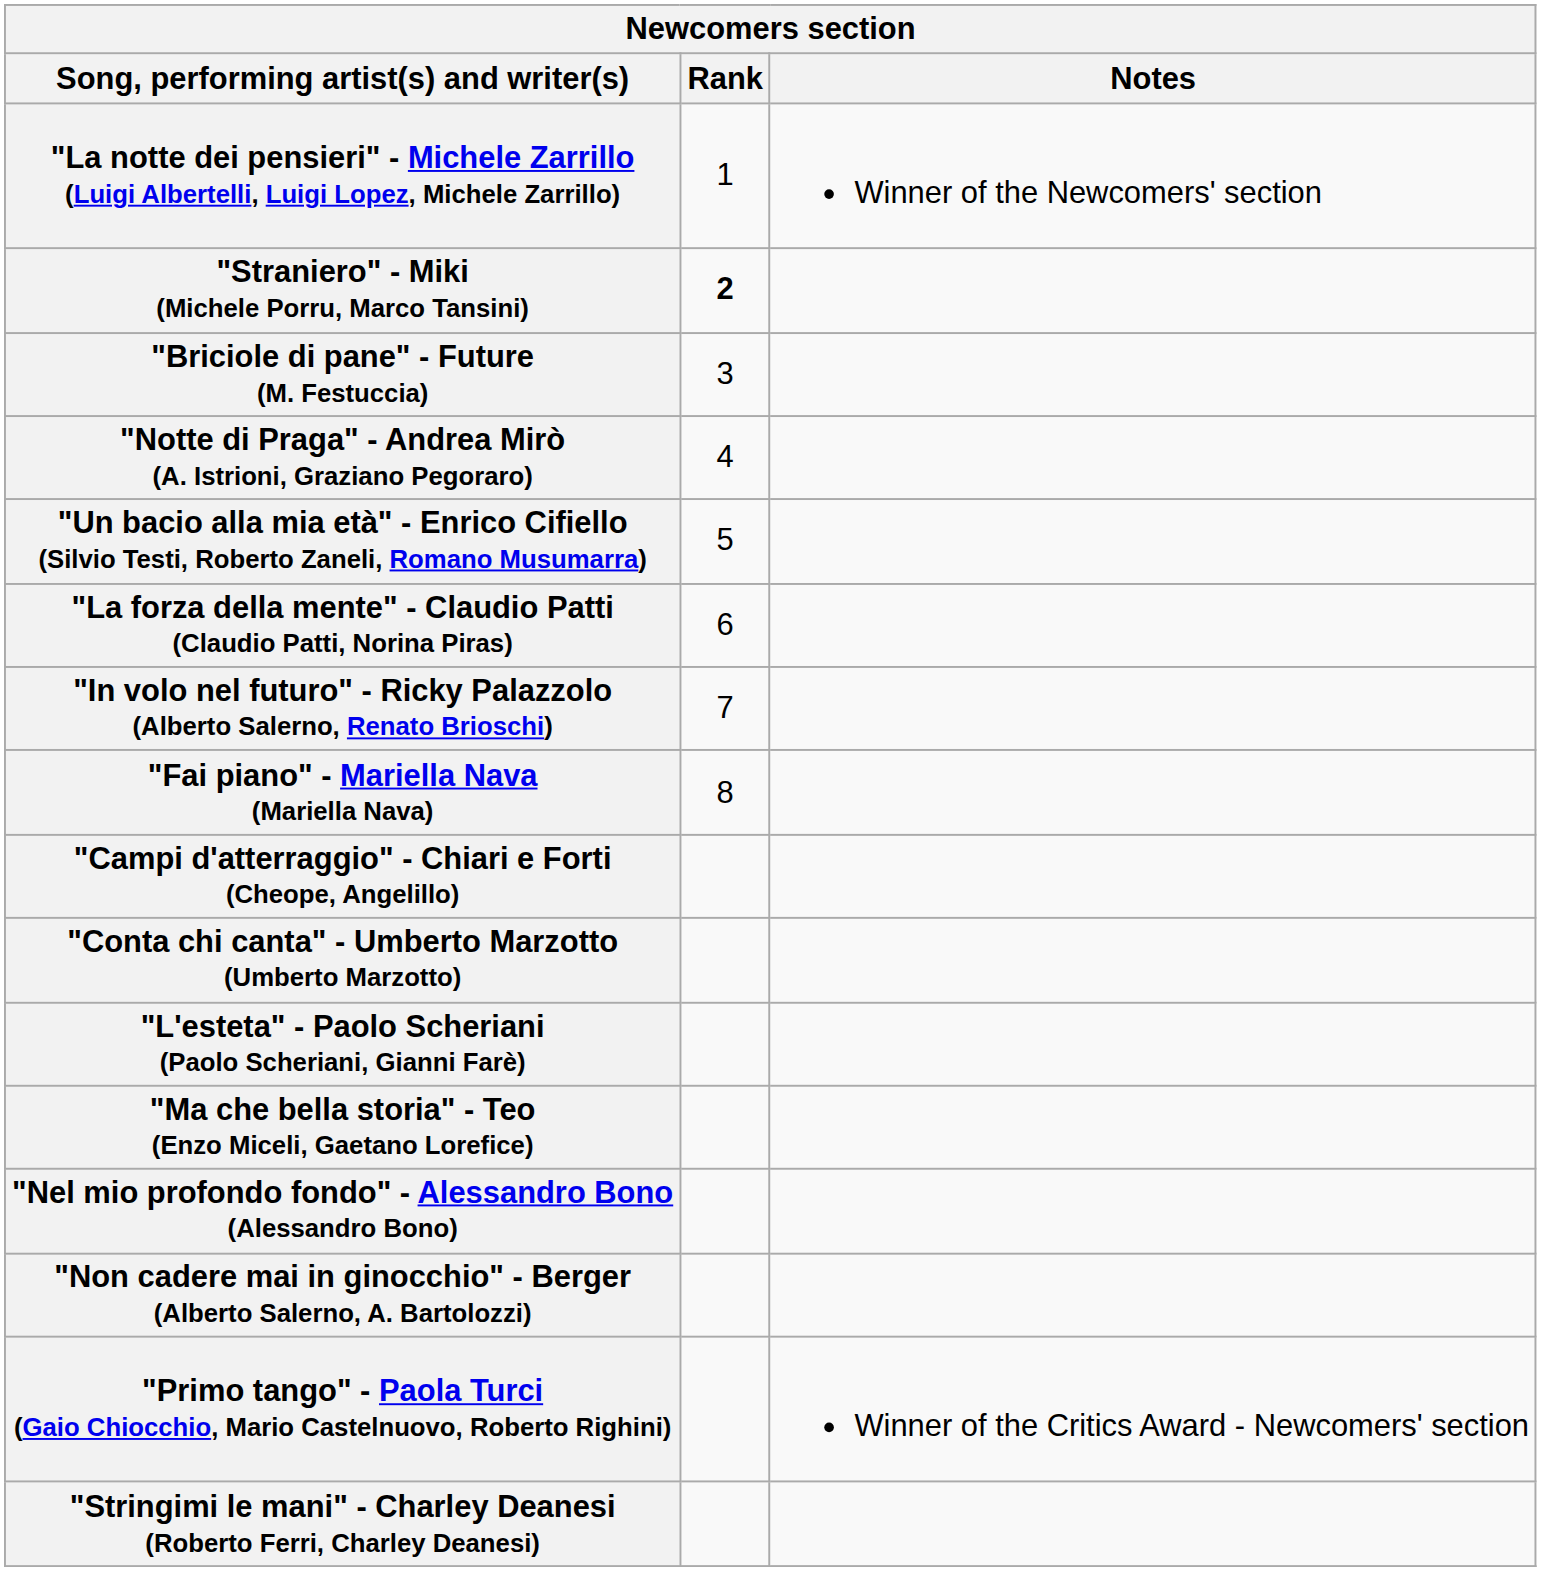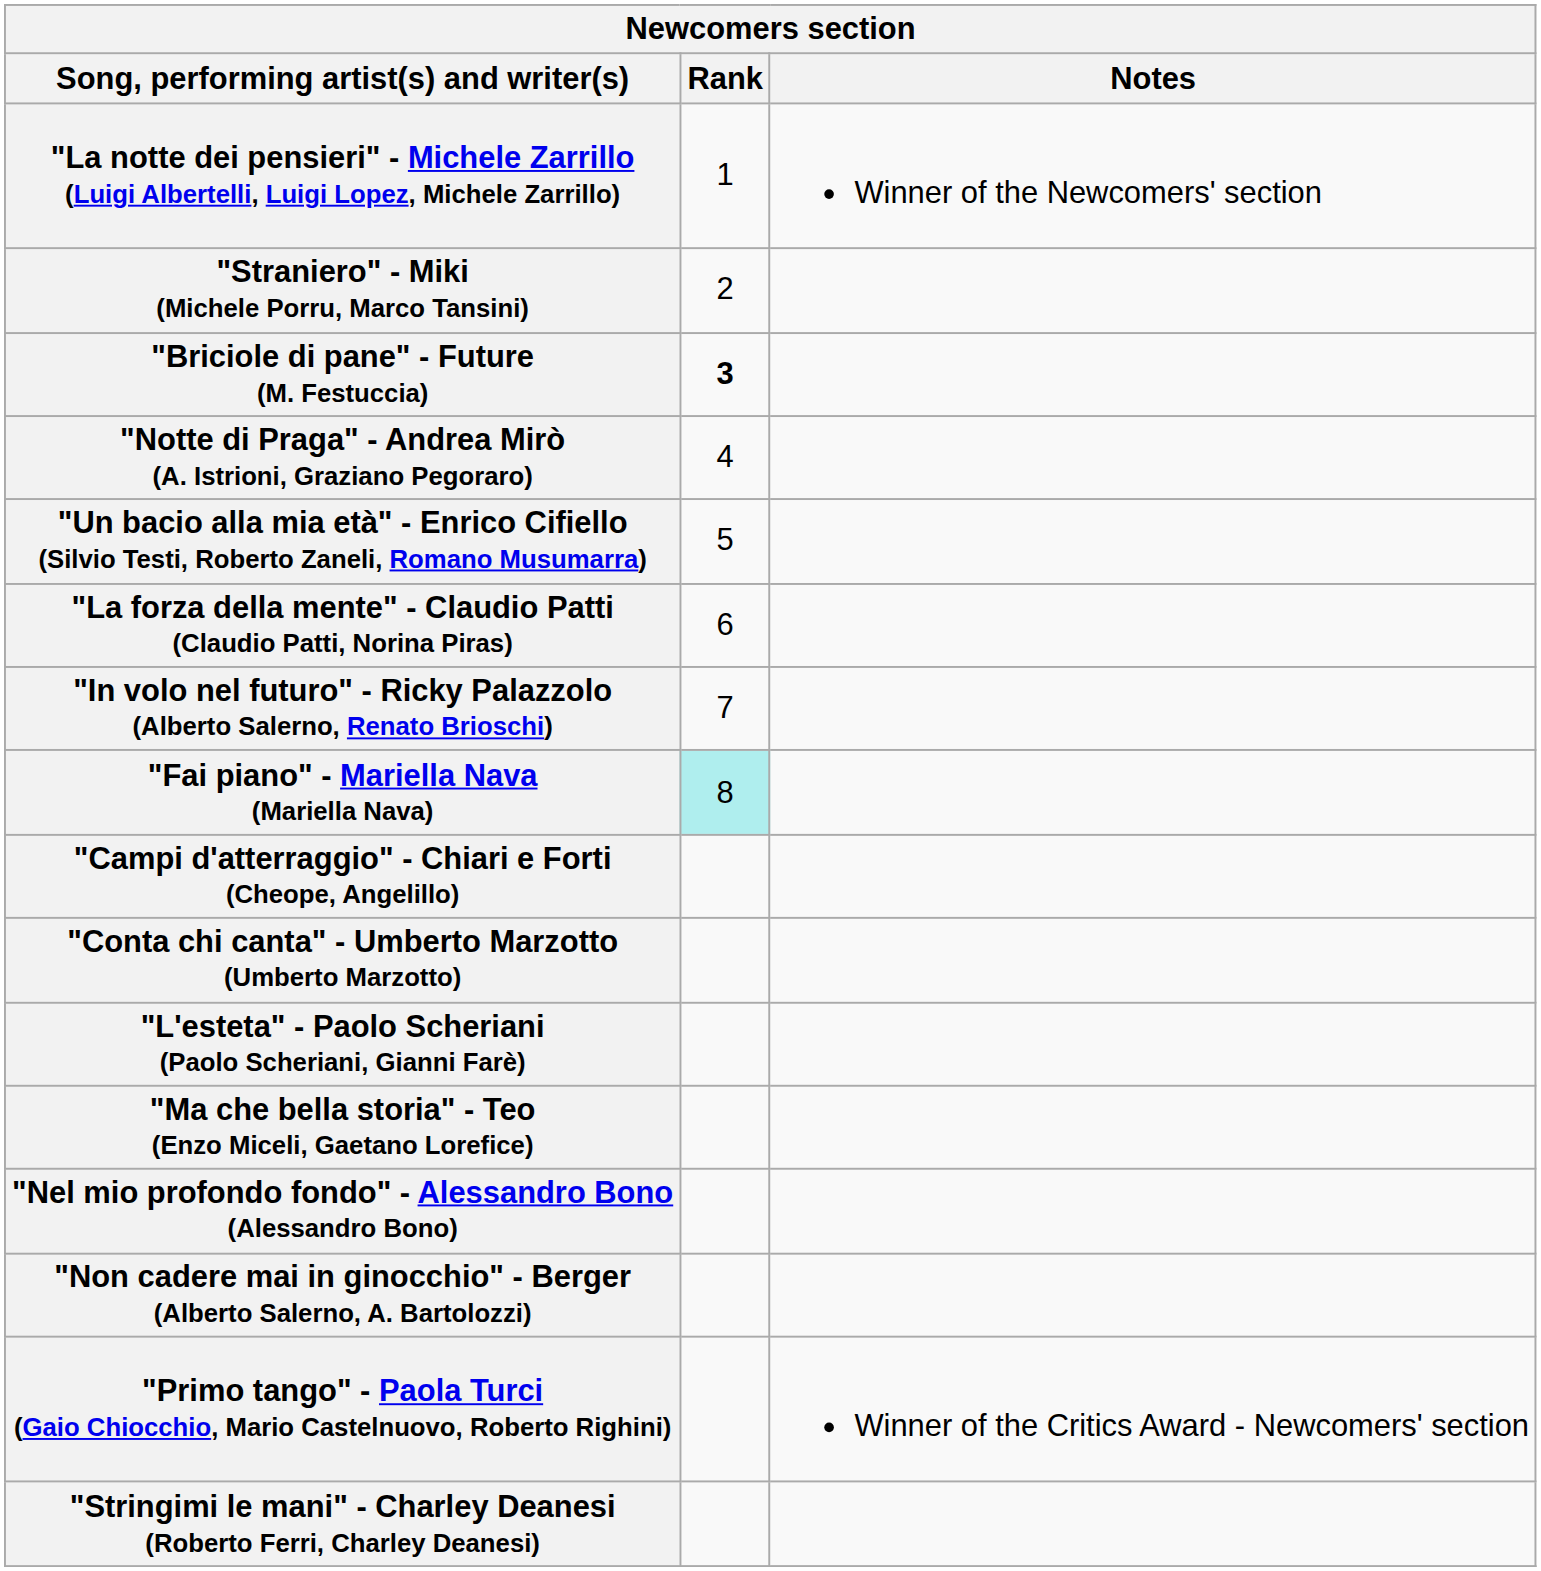(725, 289) bold -> (725, 289) normal
(725, 373) normal -> (725, 373) bold
(725, 792) no background -> (725, 792) paleturquoise background
